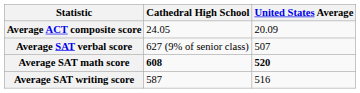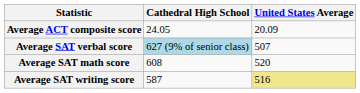(198, 46) no background -> (198, 46) lightblue background
(154, 63) bold -> (154, 63) normal
(262, 63) bold -> (262, 63) normal
(262, 79) no background -> (262, 79) khaki background
